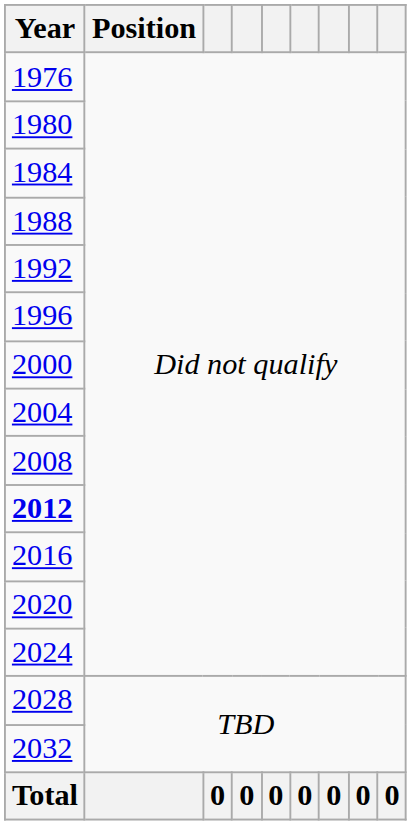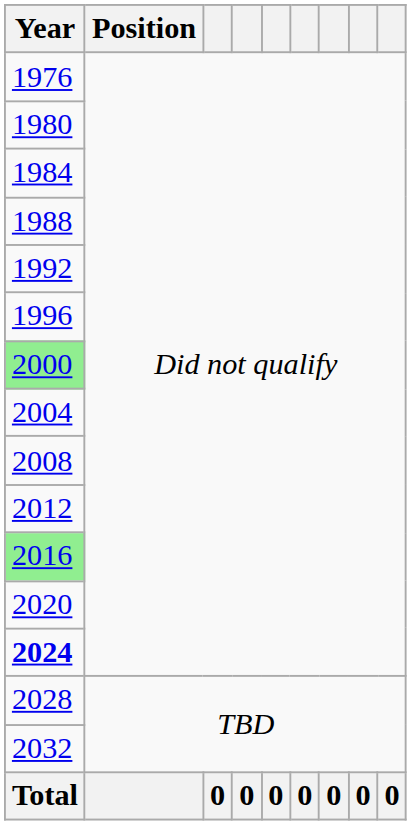(42, 364) no background -> (42, 364) lightgreen background
(42, 508) bold -> (42, 508) normal
(42, 556) no background -> (42, 556) lightgreen background
(42, 651) normal -> (42, 651) bold
